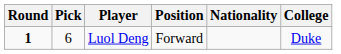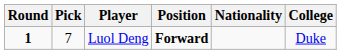(68, 37) 6 -> (68, 37) 7
(179, 37) normal -> (182, 37) bold
